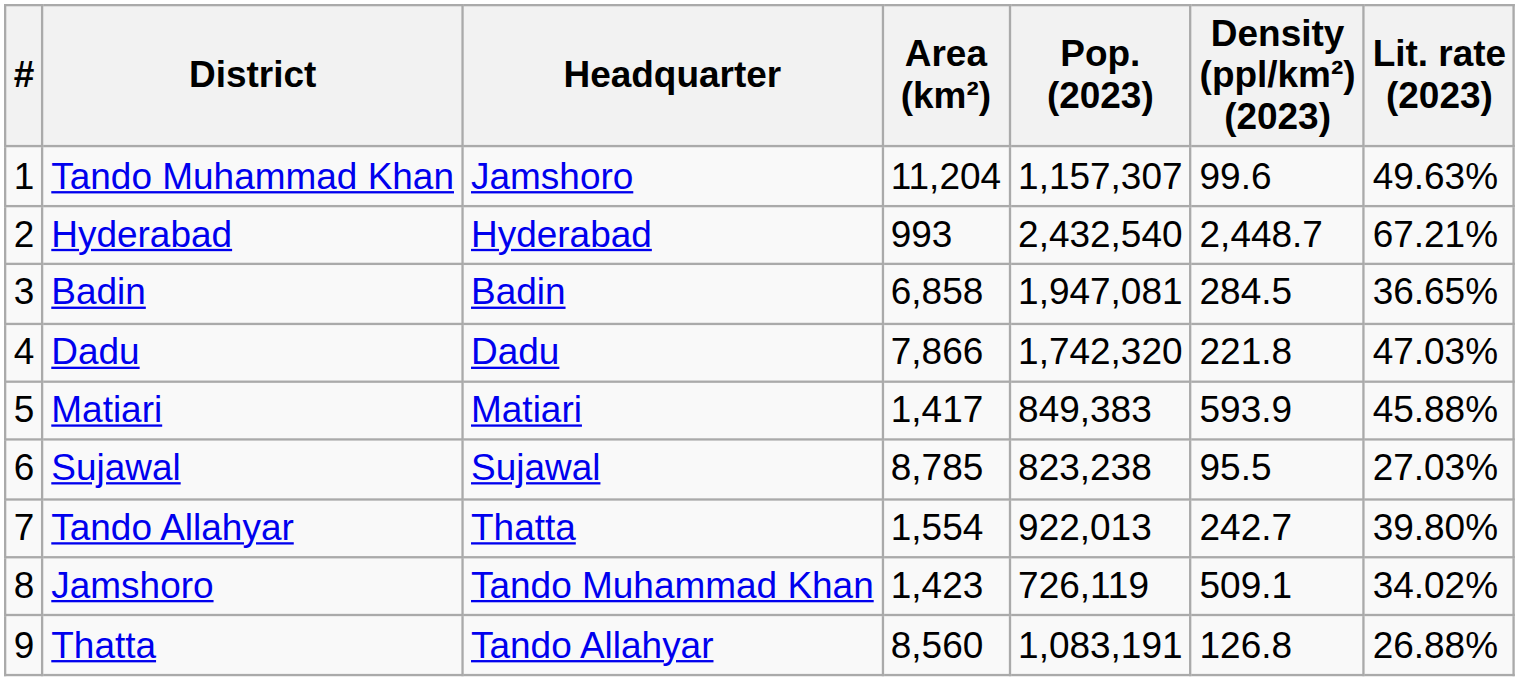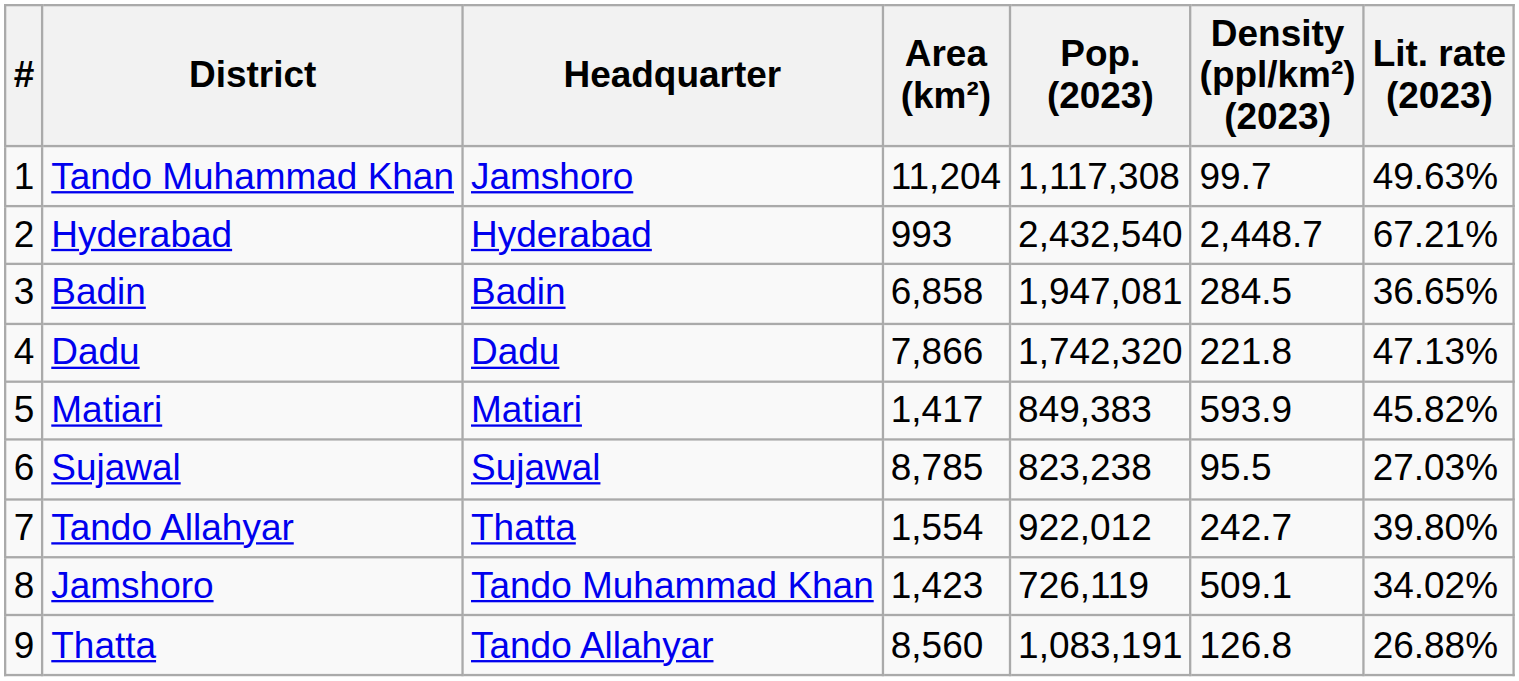(1100, 175) 1,157,307 -> (1099, 175) 1,117,308
(1236, 175) 99.6 -> (1236, 175) 99.7
(1435, 351) 47.03% -> (1435, 351) 47.13%
(1435, 410) 45.88% -> (1435, 410) 45.82%
(1085, 527) 922,013 -> (1085, 527) 922,012
